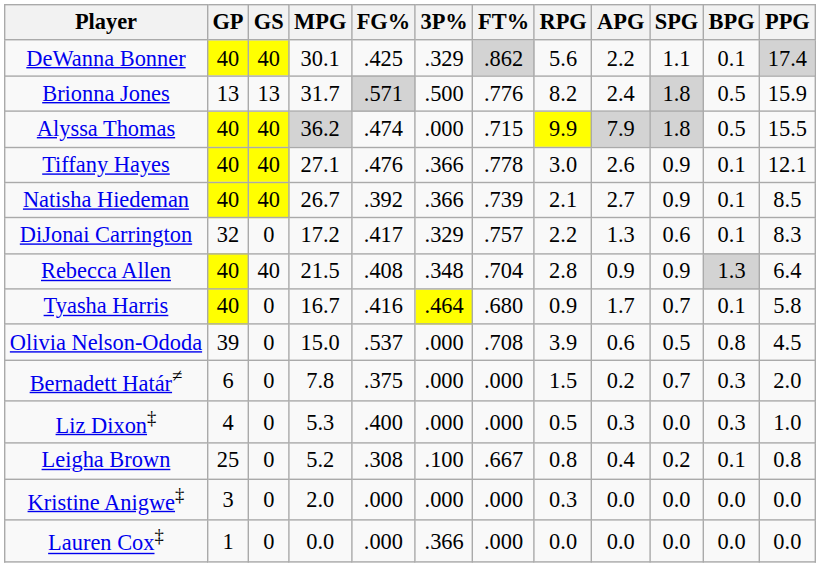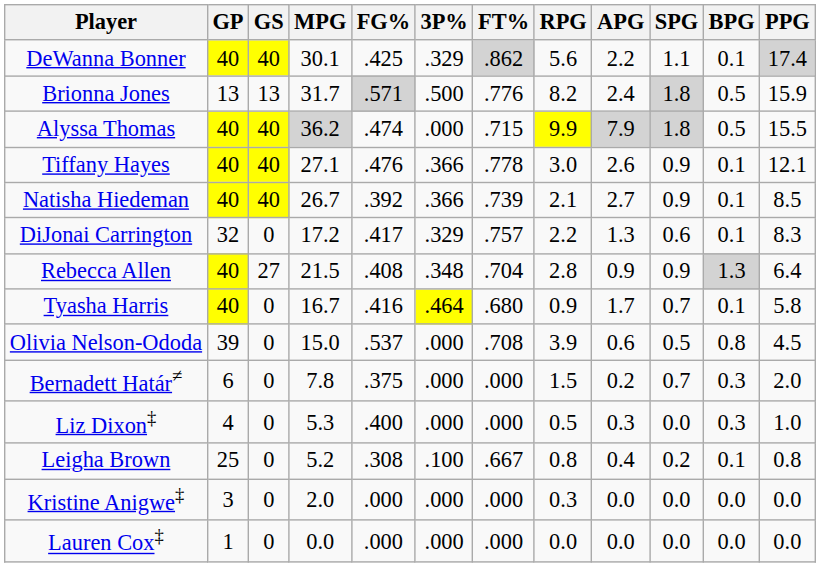(269, 270) 40 -> (269, 270) 27
(444, 540) .366 -> (444, 540) .000
